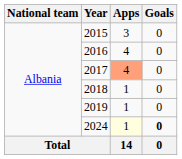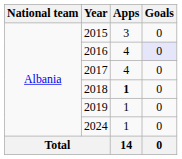(159, 51) no background -> (159, 51) lavender background
(126, 70) lightsalmon background -> (126, 70) no background
(126, 88) normal -> (126, 88) bold
(126, 126) lightyellow background -> (126, 126) no background
(159, 126) bold -> (159, 126) normal
